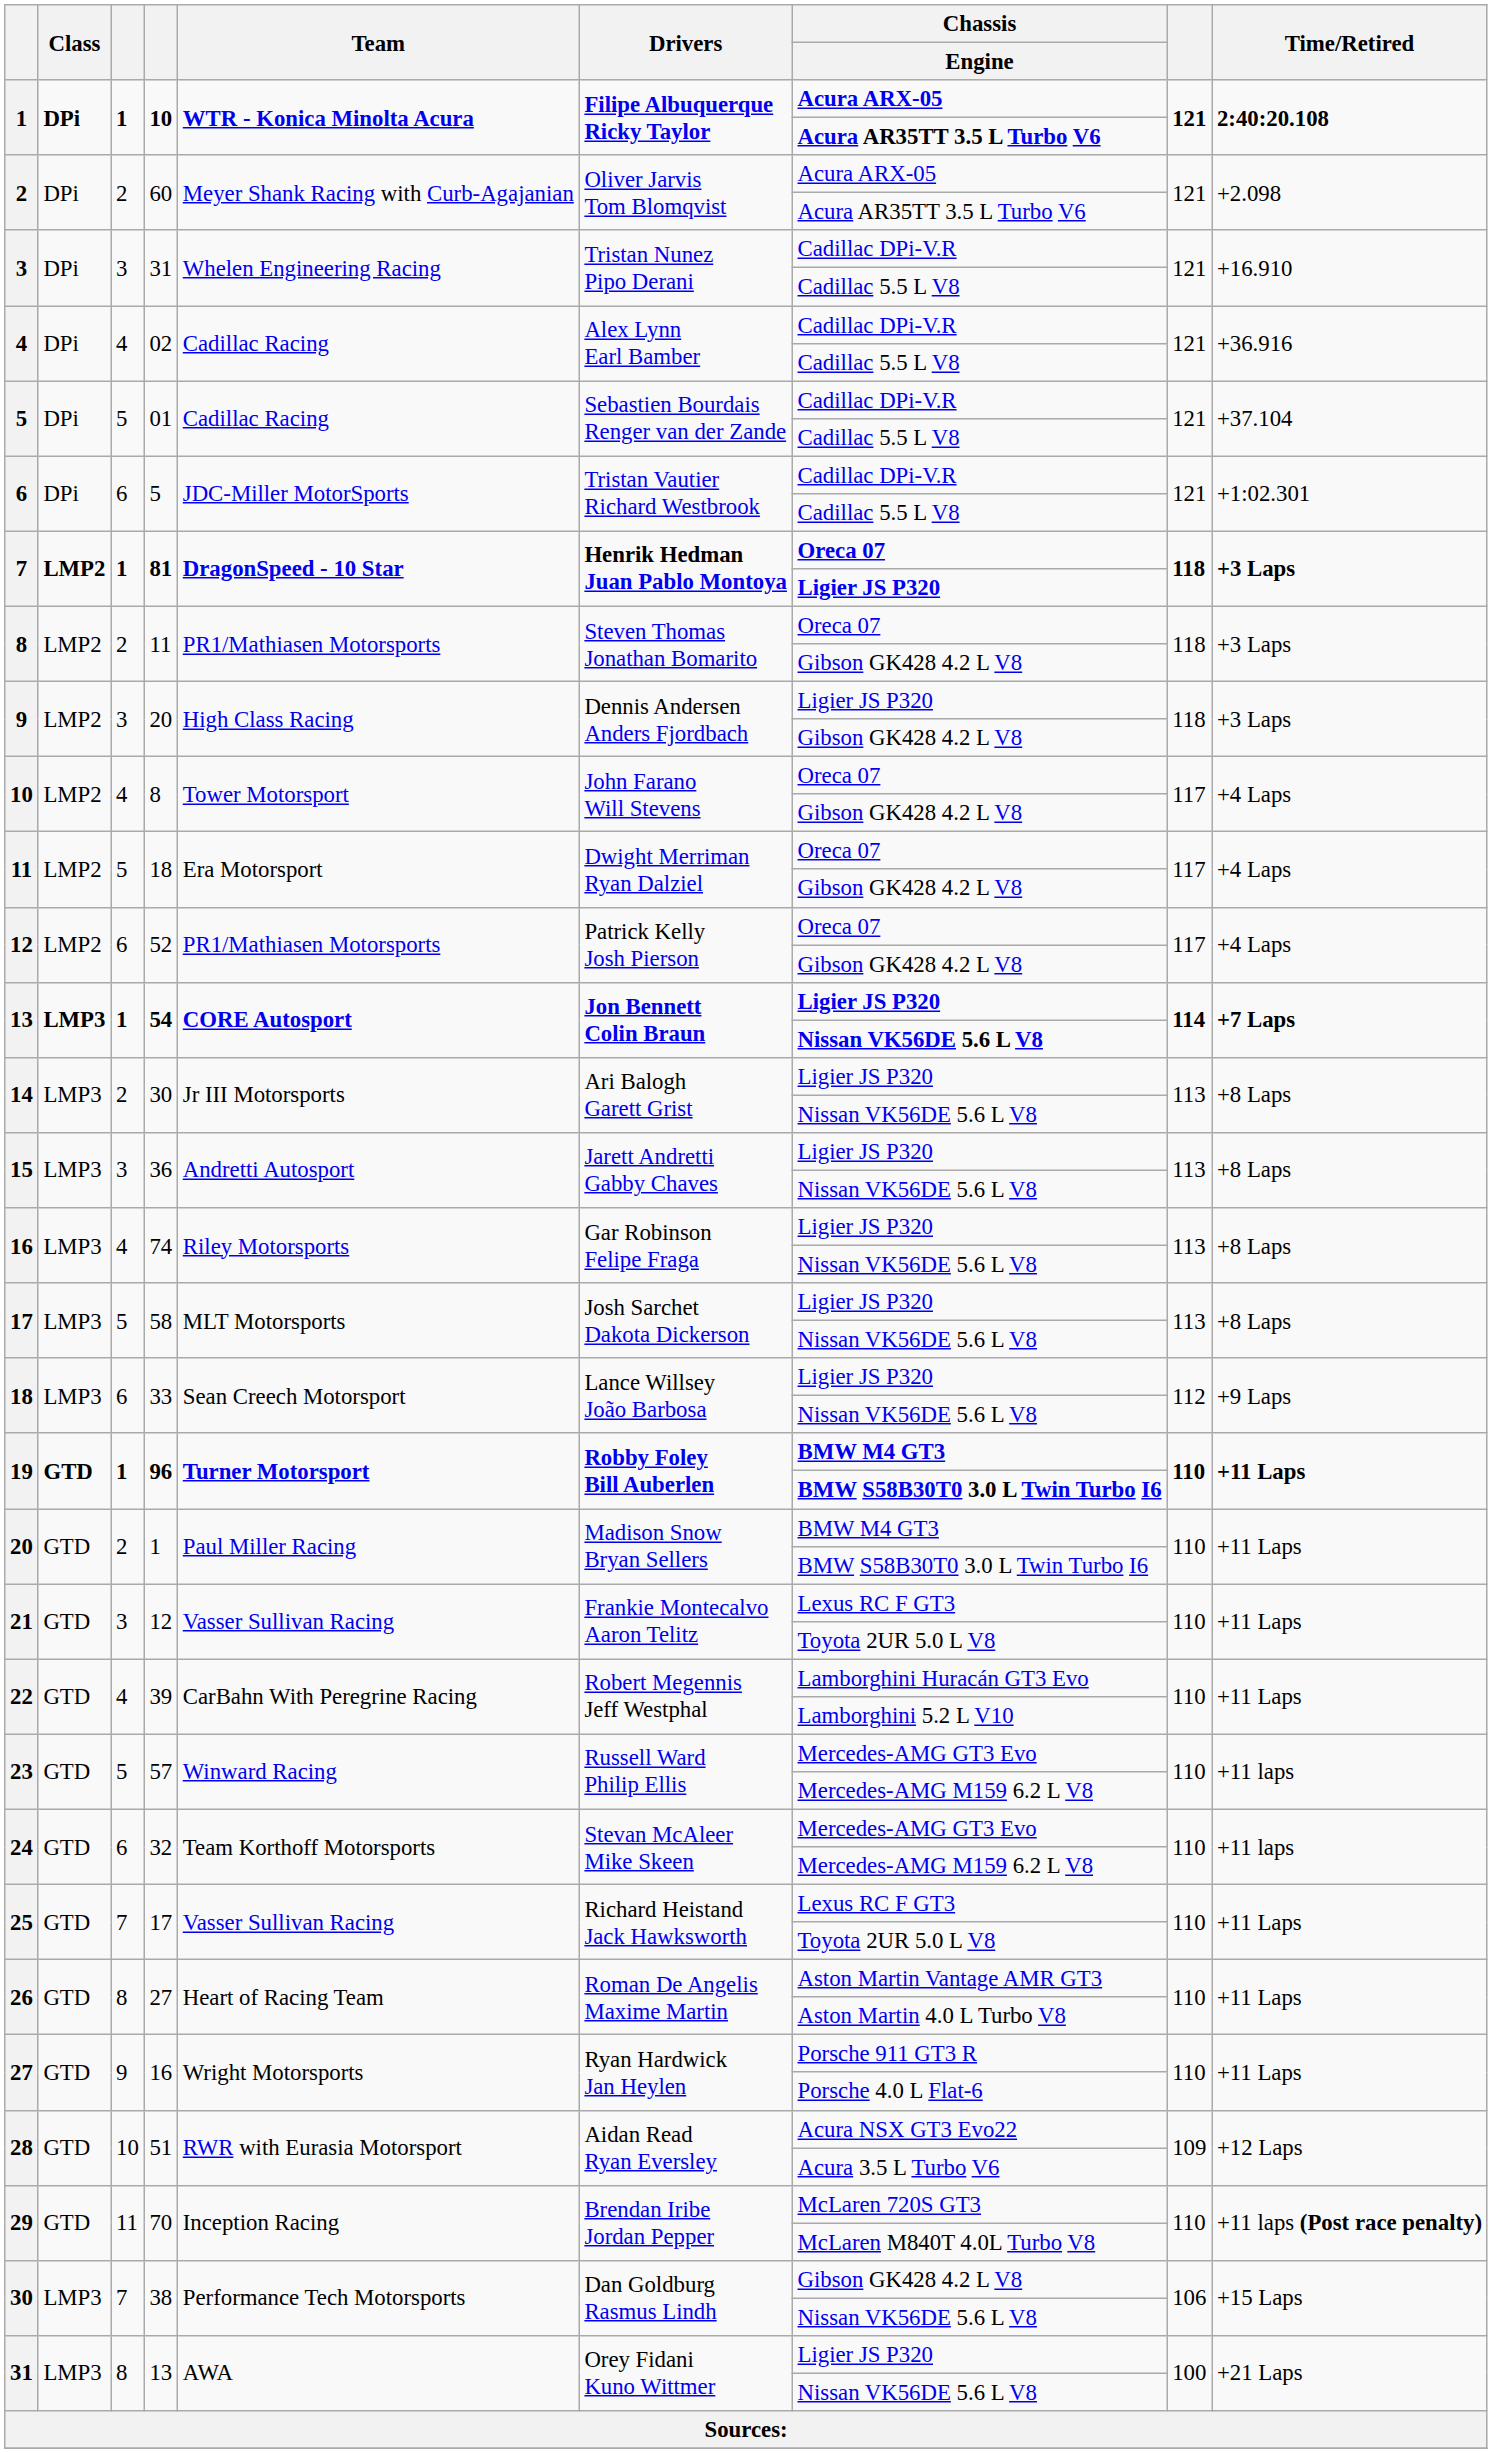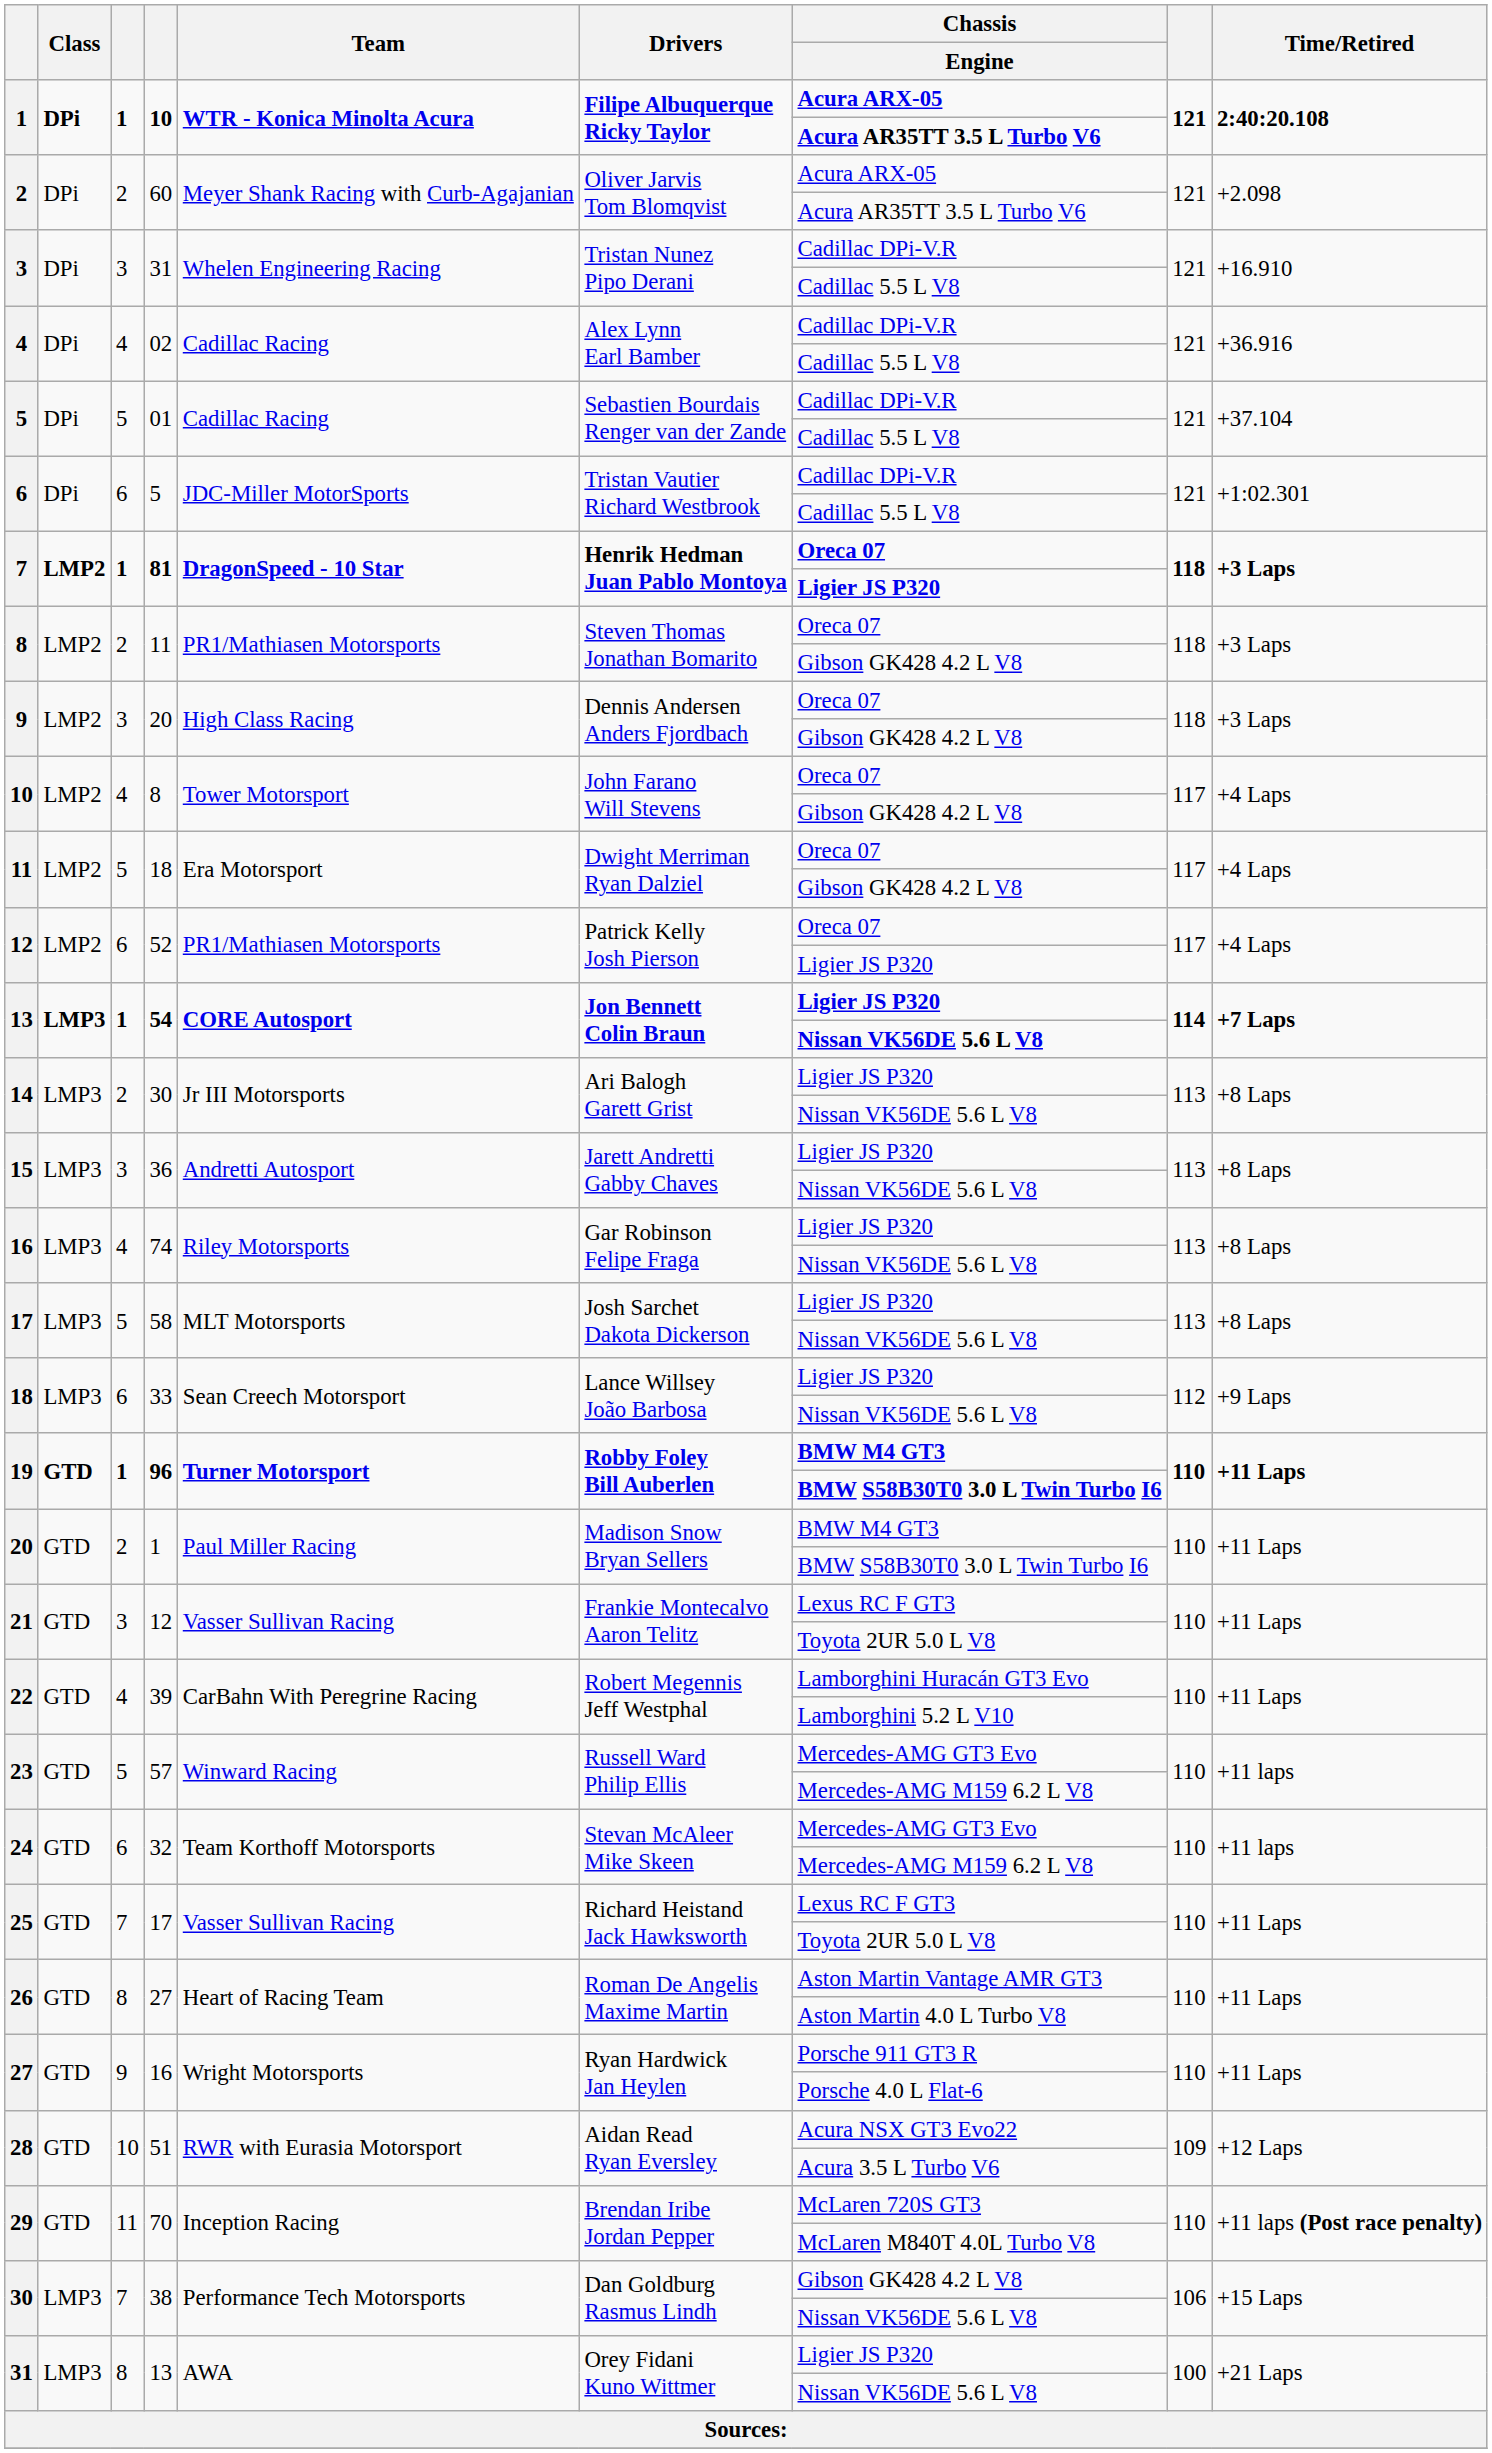(865, 700) Ligier JS P320 -> (839, 700) Oreca 07
(910, 963) Gibson GK428 4.2 L V8 -> (865, 963) Ligier JS P320
